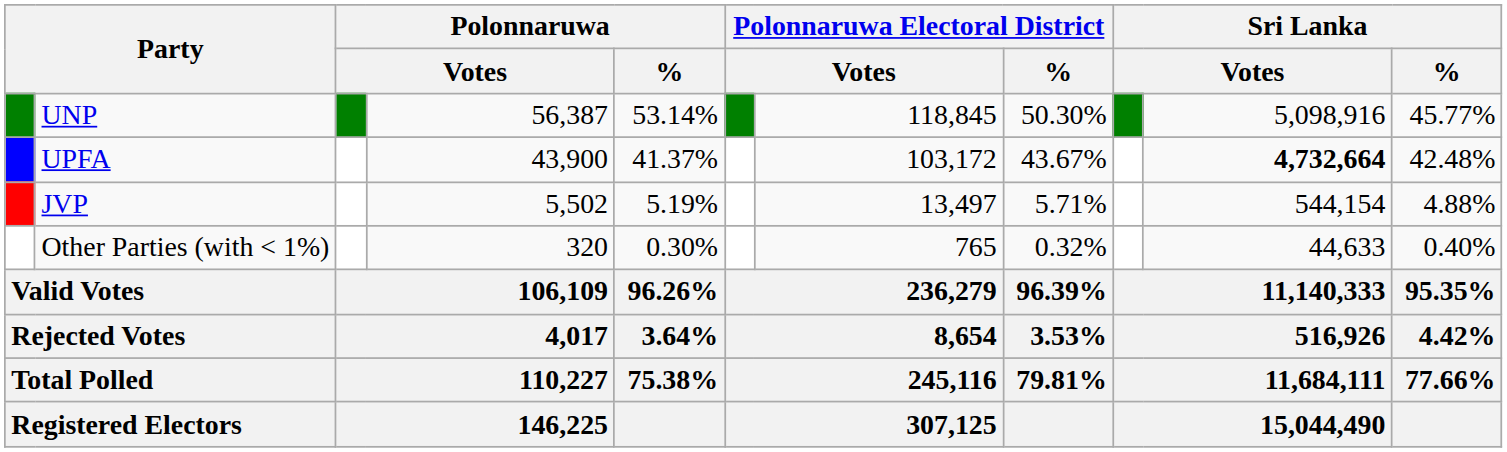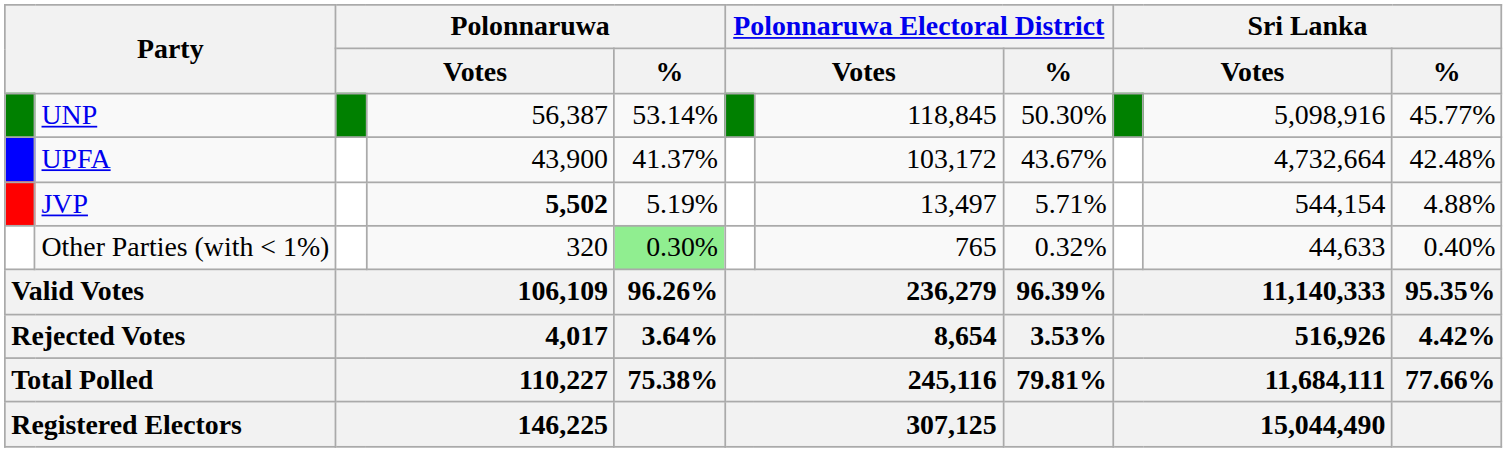(1330, 159) bold -> (1330, 159) normal
(577, 203) normal -> (577, 203) bold
(682, 247) no background -> (682, 247) lightgreen background
